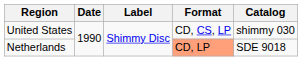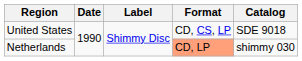(265, 30) shimmy 030 -> (261, 30) SDE 9018
(261, 47) SDE 9018 -> (265, 47) shimmy 030
